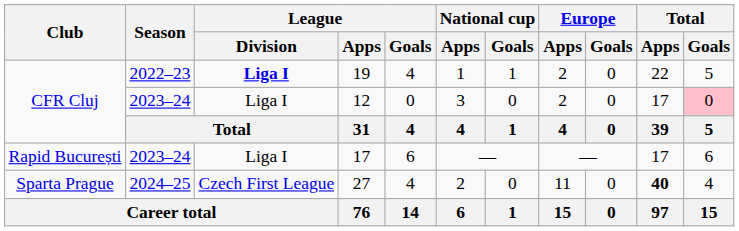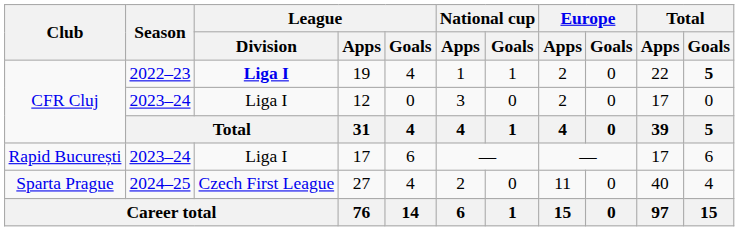(709, 73) normal -> (709, 73) bold
(709, 101) pink background -> (709, 101) no background
(660, 184) bold -> (660, 184) normal
